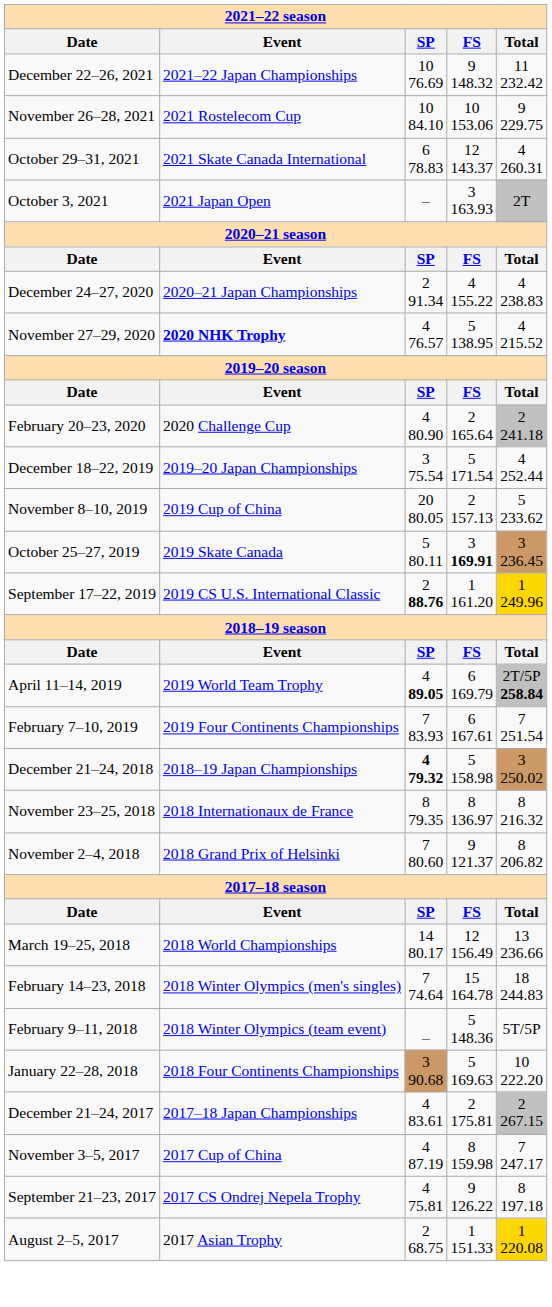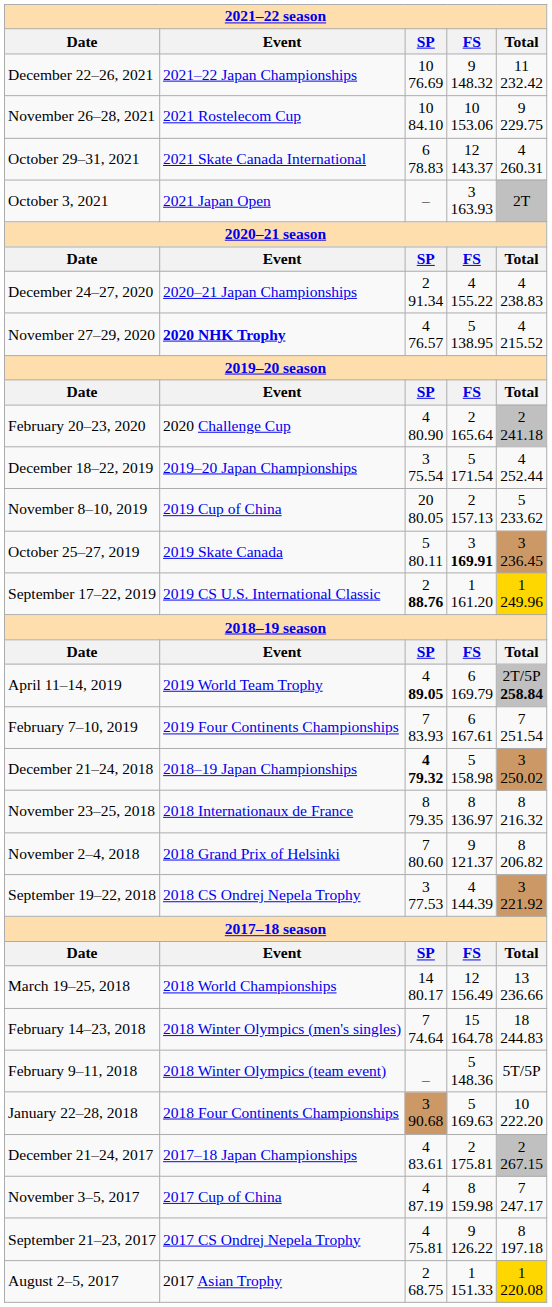+ row: (82, 895)
